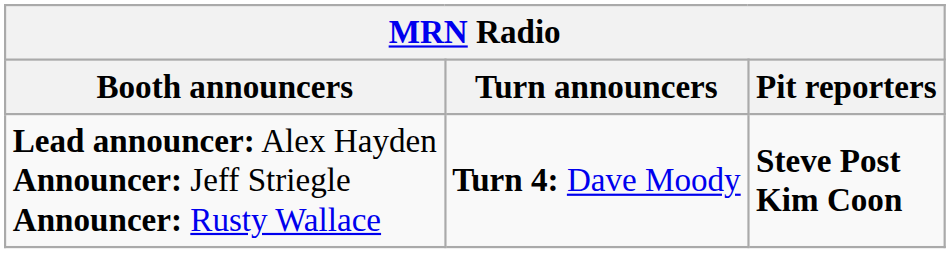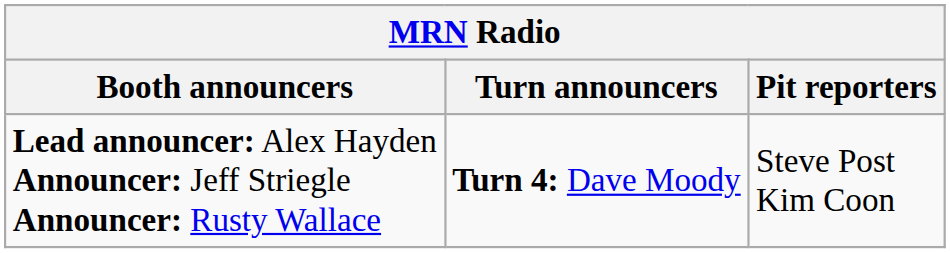(829, 180) bold -> (826, 180) normal
